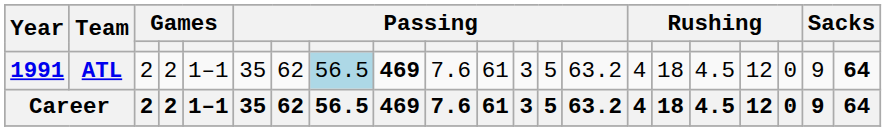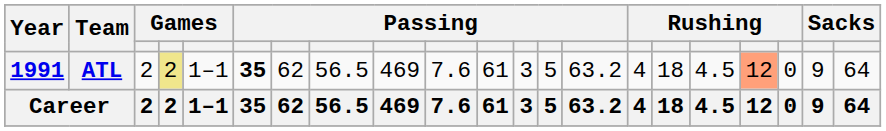(171, 71) no background -> (171, 71) khaki background
(253, 71) normal -> (253, 71) bold
(342, 71) lightblue background -> (342, 71) no background
(400, 71) bold -> (400, 71) normal
(759, 71) no background -> (759, 71) lightsalmon background
(857, 71) bold -> (857, 71) normal
